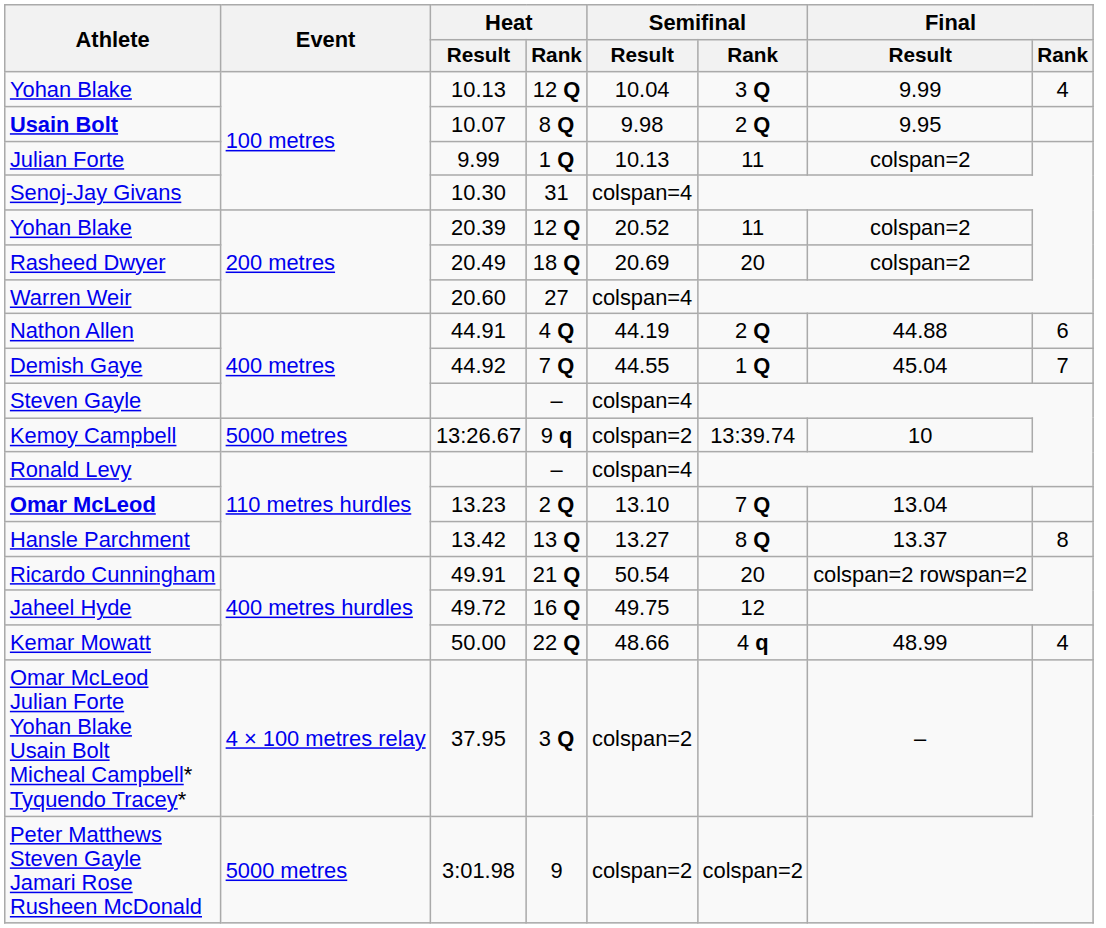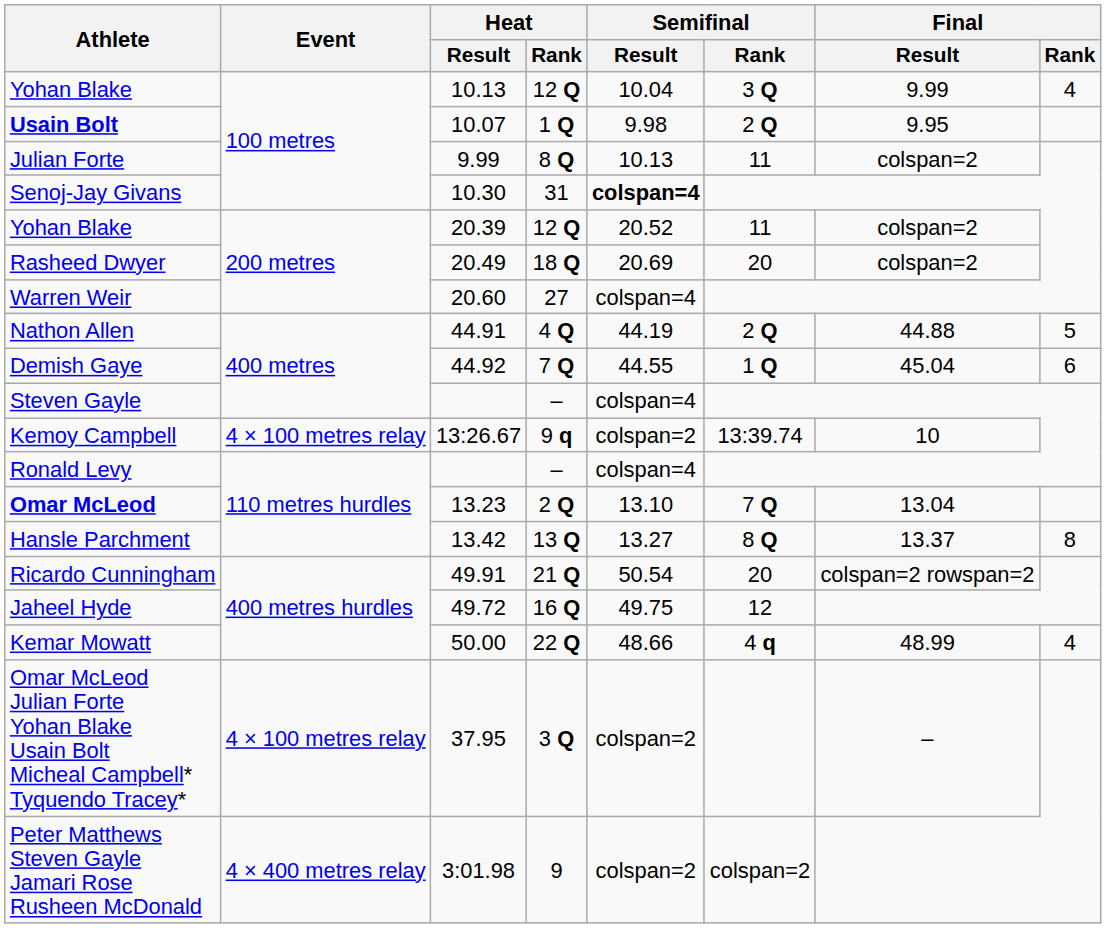(557, 124) 8 Q -> (557, 124) 1 Q
(557, 159) 1 Q -> (557, 159) 8 Q
(642, 193) normal -> (646, 193) bold
(1063, 332) 6 -> (1070, 332) 5
(1063, 366) 7 -> (1070, 366) 6
(286, 435) 5000 metres -> (326, 435) 4 × 100 metres relay
(286, 870) 5000 metres -> (326, 870) 4 × 400 metres relay
